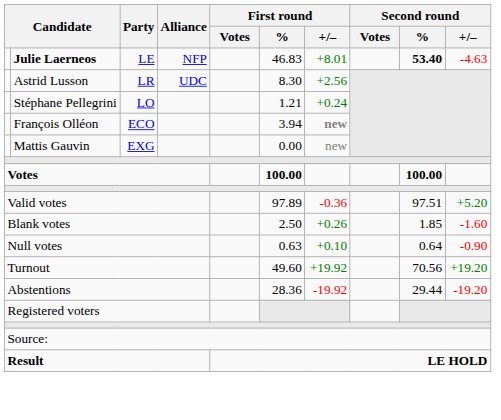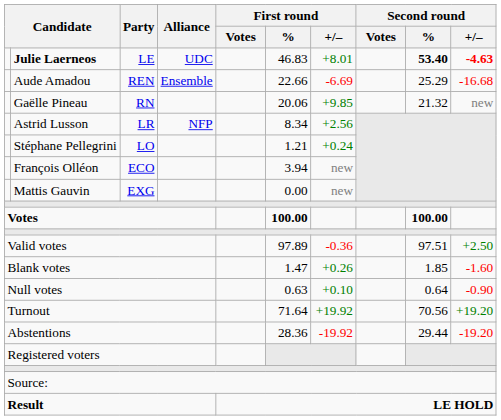(195, 59) NFP -> (199, 59) UDC
(474, 59) normal -> (479, 59) bold
+ row: (52, 81)
+ row: (51, 102)
(193, 81) UDC -> (201, 124) NFP
(290, 81) 8.30 -> (296, 124) 8.34
(336, 124) bold -> (342, 168) normal
(472, 202) +5.20 -> (478, 245) +2.50
(290, 224) 2.50 -> (296, 267) 1.47
(287, 267) 49.60 -> (293, 311) 71.64
